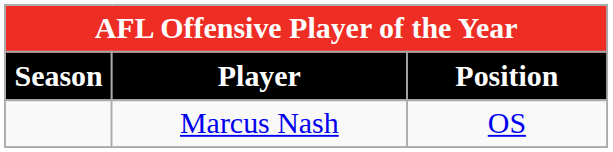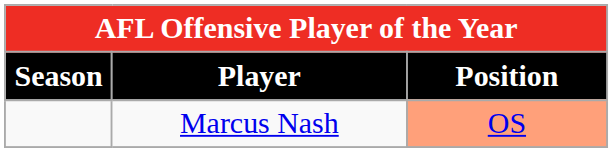(507, 123) no background -> (507, 123) lightsalmon background
